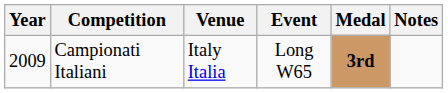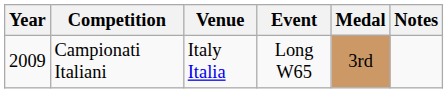(361, 61) bold -> (361, 61) normal
